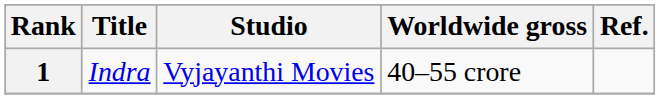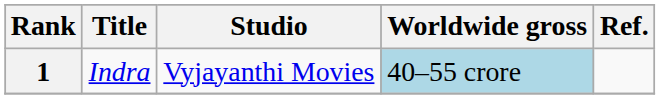(454, 70) no background -> (454, 70) lightblue background
